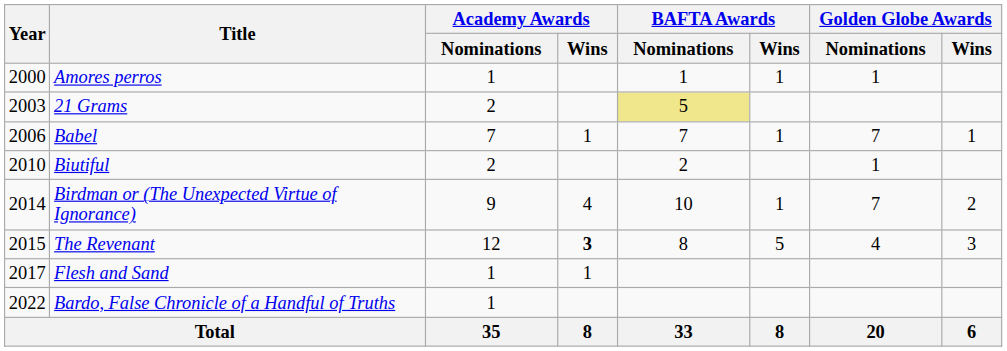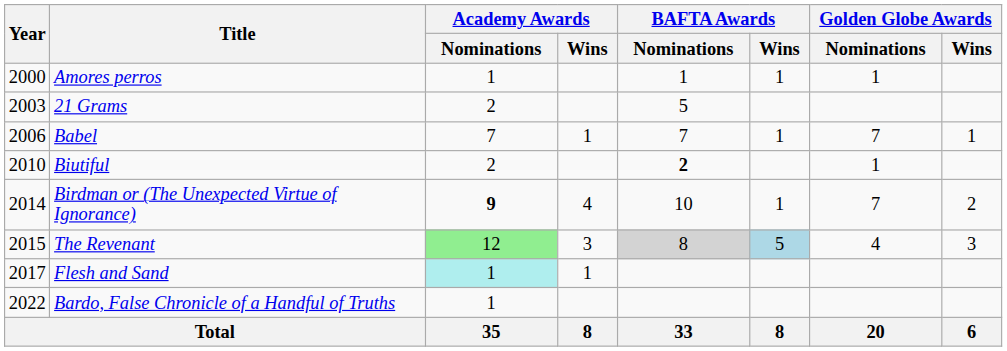(683, 106) khaki background -> (683, 106) no background
(683, 164) normal -> (683, 164) bold
(491, 204) normal -> (491, 204) bold
(491, 244) no background -> (491, 244) lightgreen background
(587, 244) bold -> (587, 244) normal
(683, 244) no background -> (683, 244) lightgrey background
(779, 244) no background -> (779, 244) lightblue background
(491, 273) no background -> (491, 273) paleturquoise background
